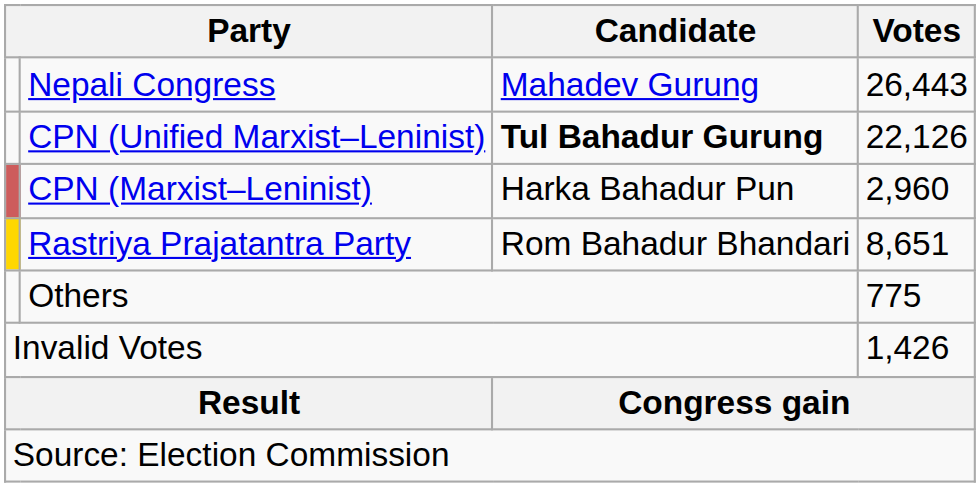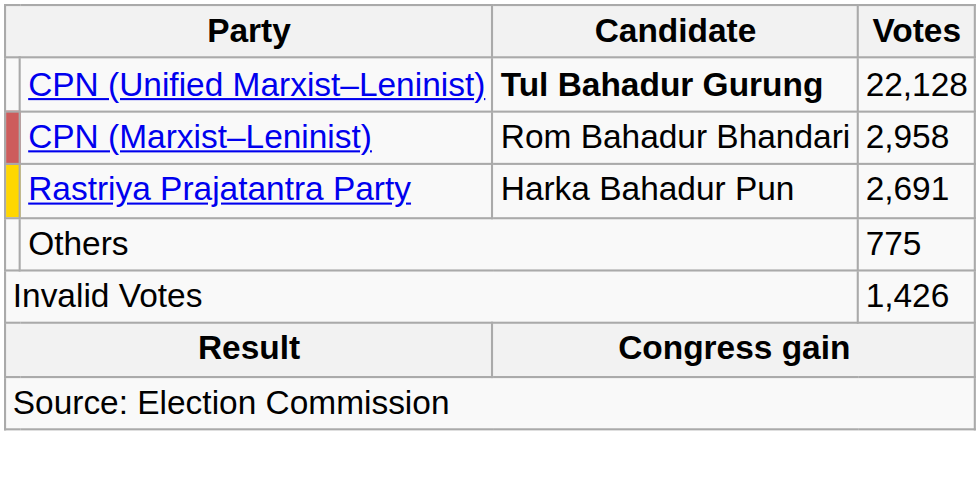- row: (152, 84)
(917, 137) 22,126 -> (917, 84) 22,128
(648, 190) Harka Bahadur Pun -> (675, 137) Rom Bahadur Bhandari
(907, 190) 2,960 -> (907, 137) 2,958
(675, 243) Rom Bahadur Bhandari -> (648, 190) Harka Bahadur Pun
(907, 243) 8,651 -> (907, 190) 2,691
